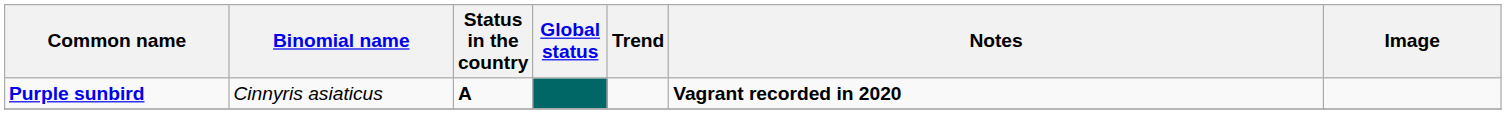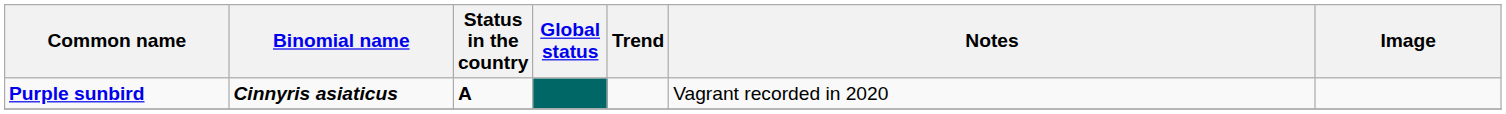(308, 93) normal -> (316, 93) bold
(787, 93) bold -> (781, 93) normal
